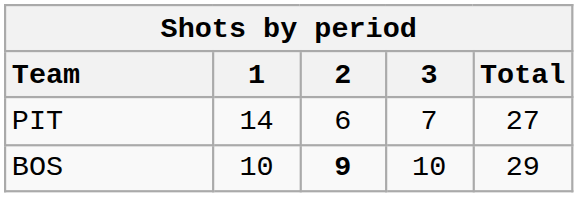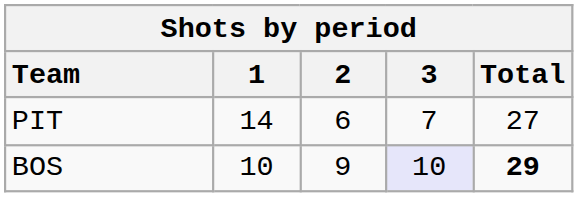(343, 167) bold -> (343, 167) normal
(429, 167) no background -> (429, 167) lavender background
(523, 167) normal -> (523, 167) bold
